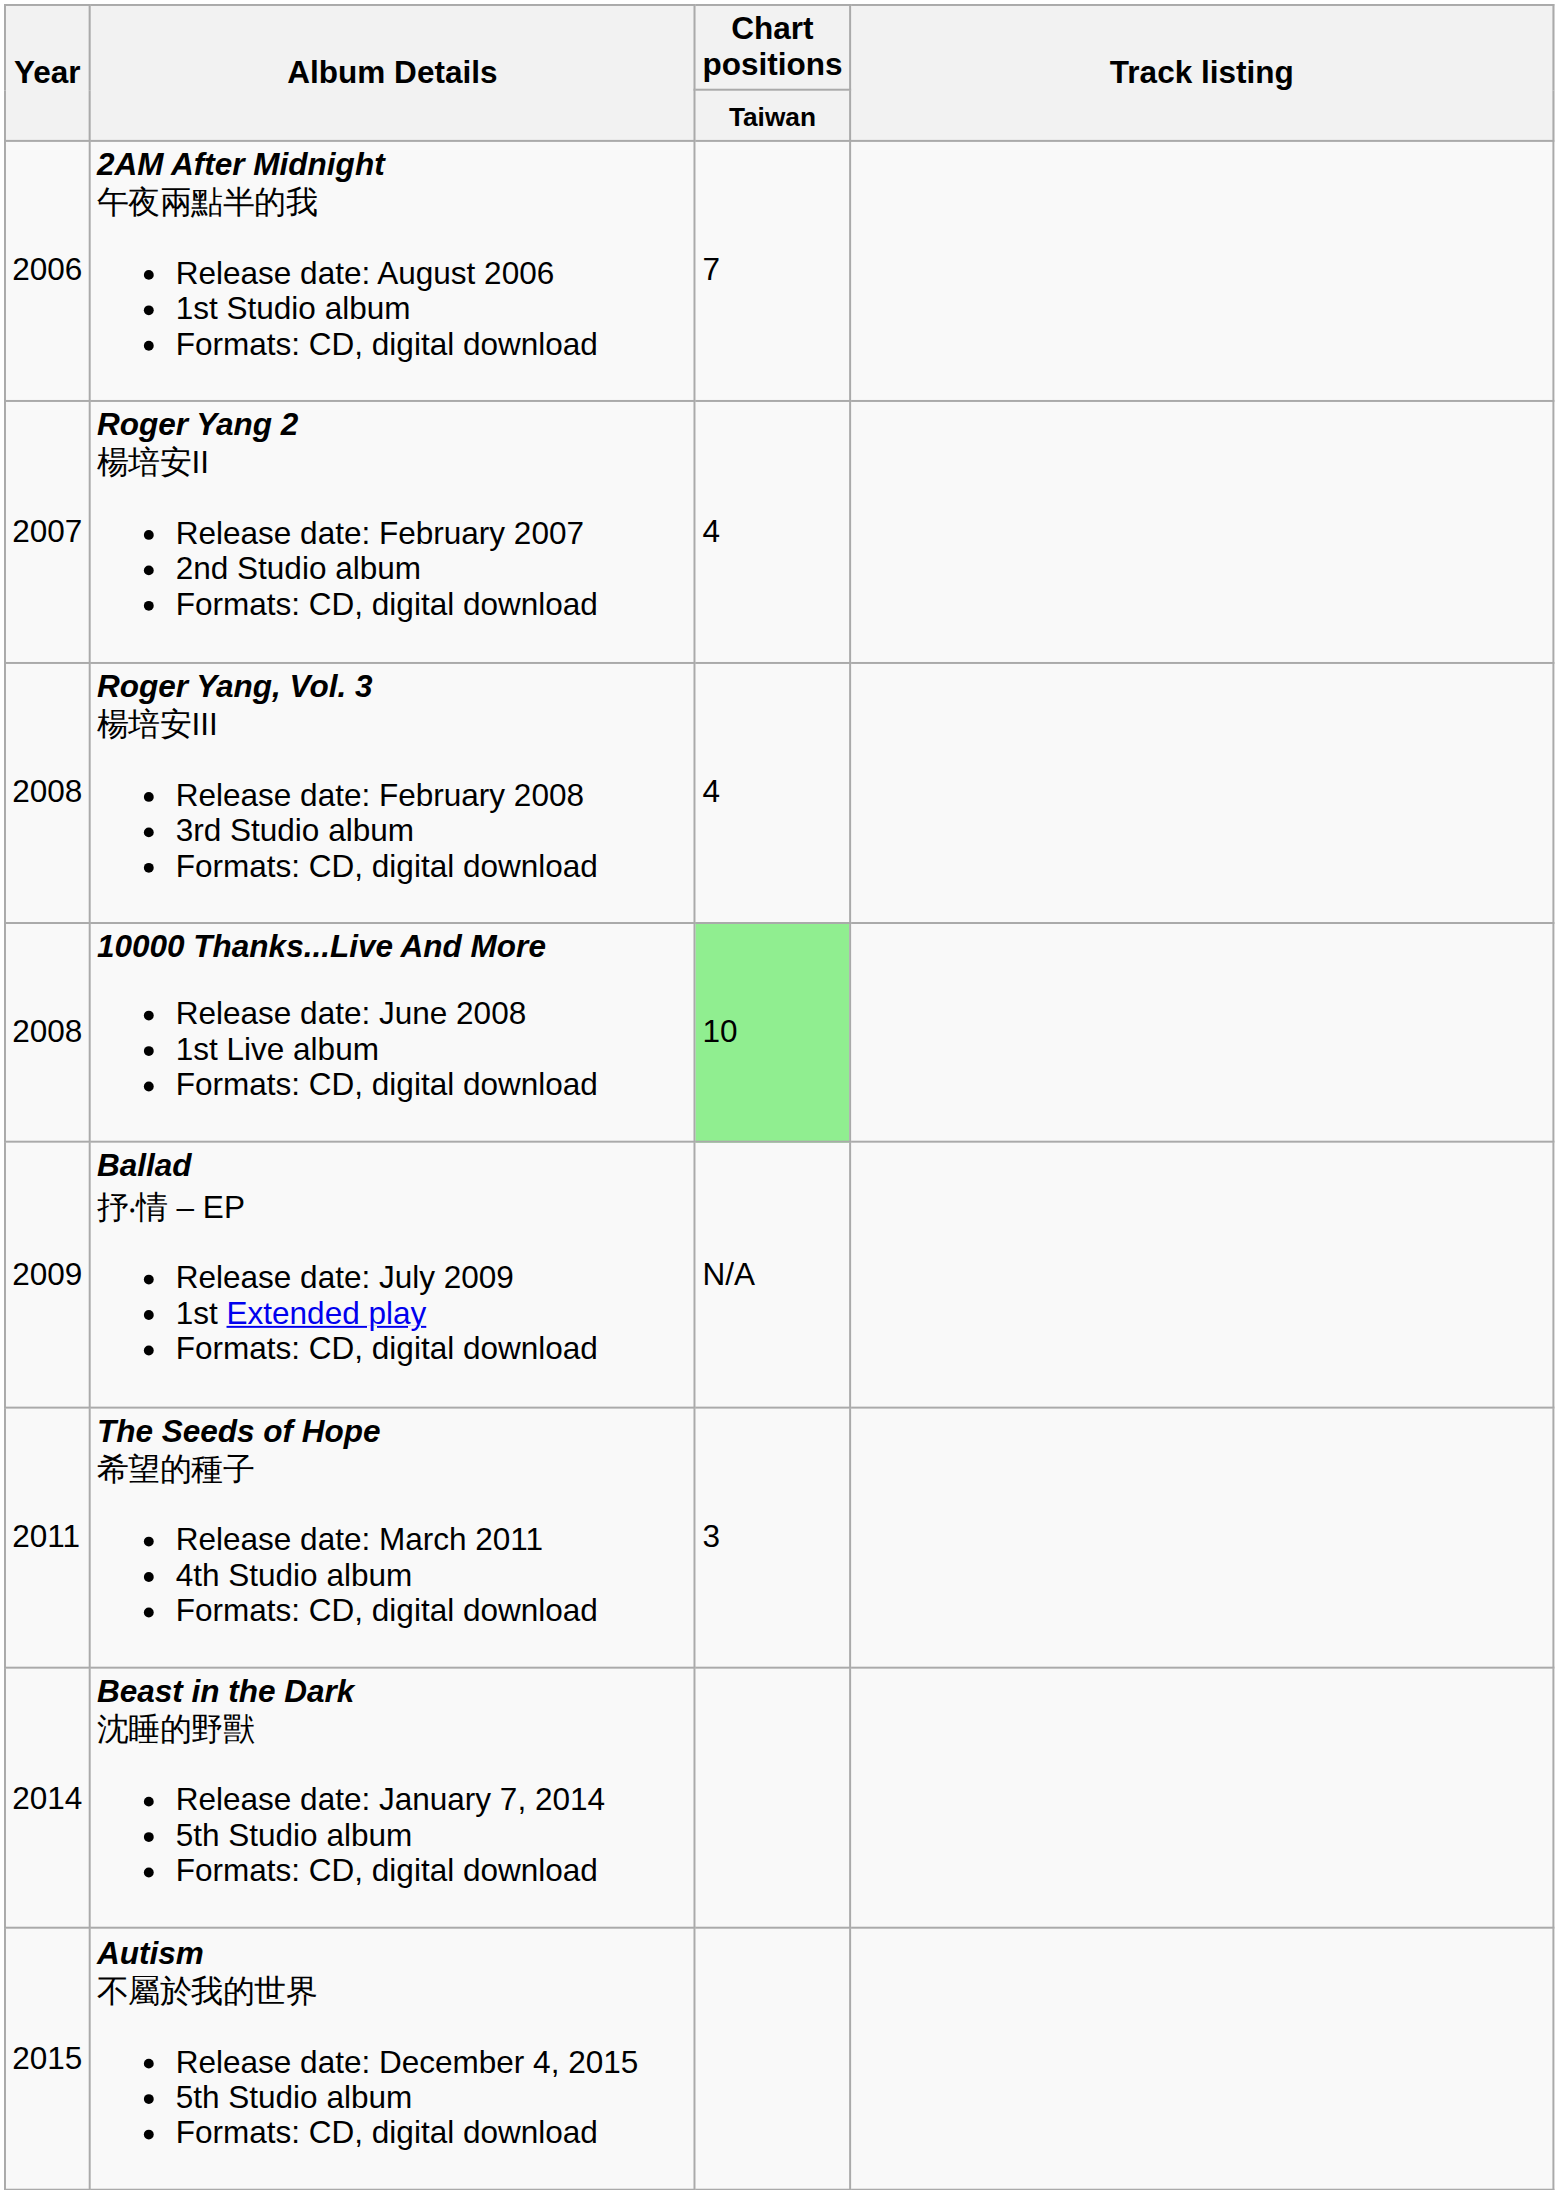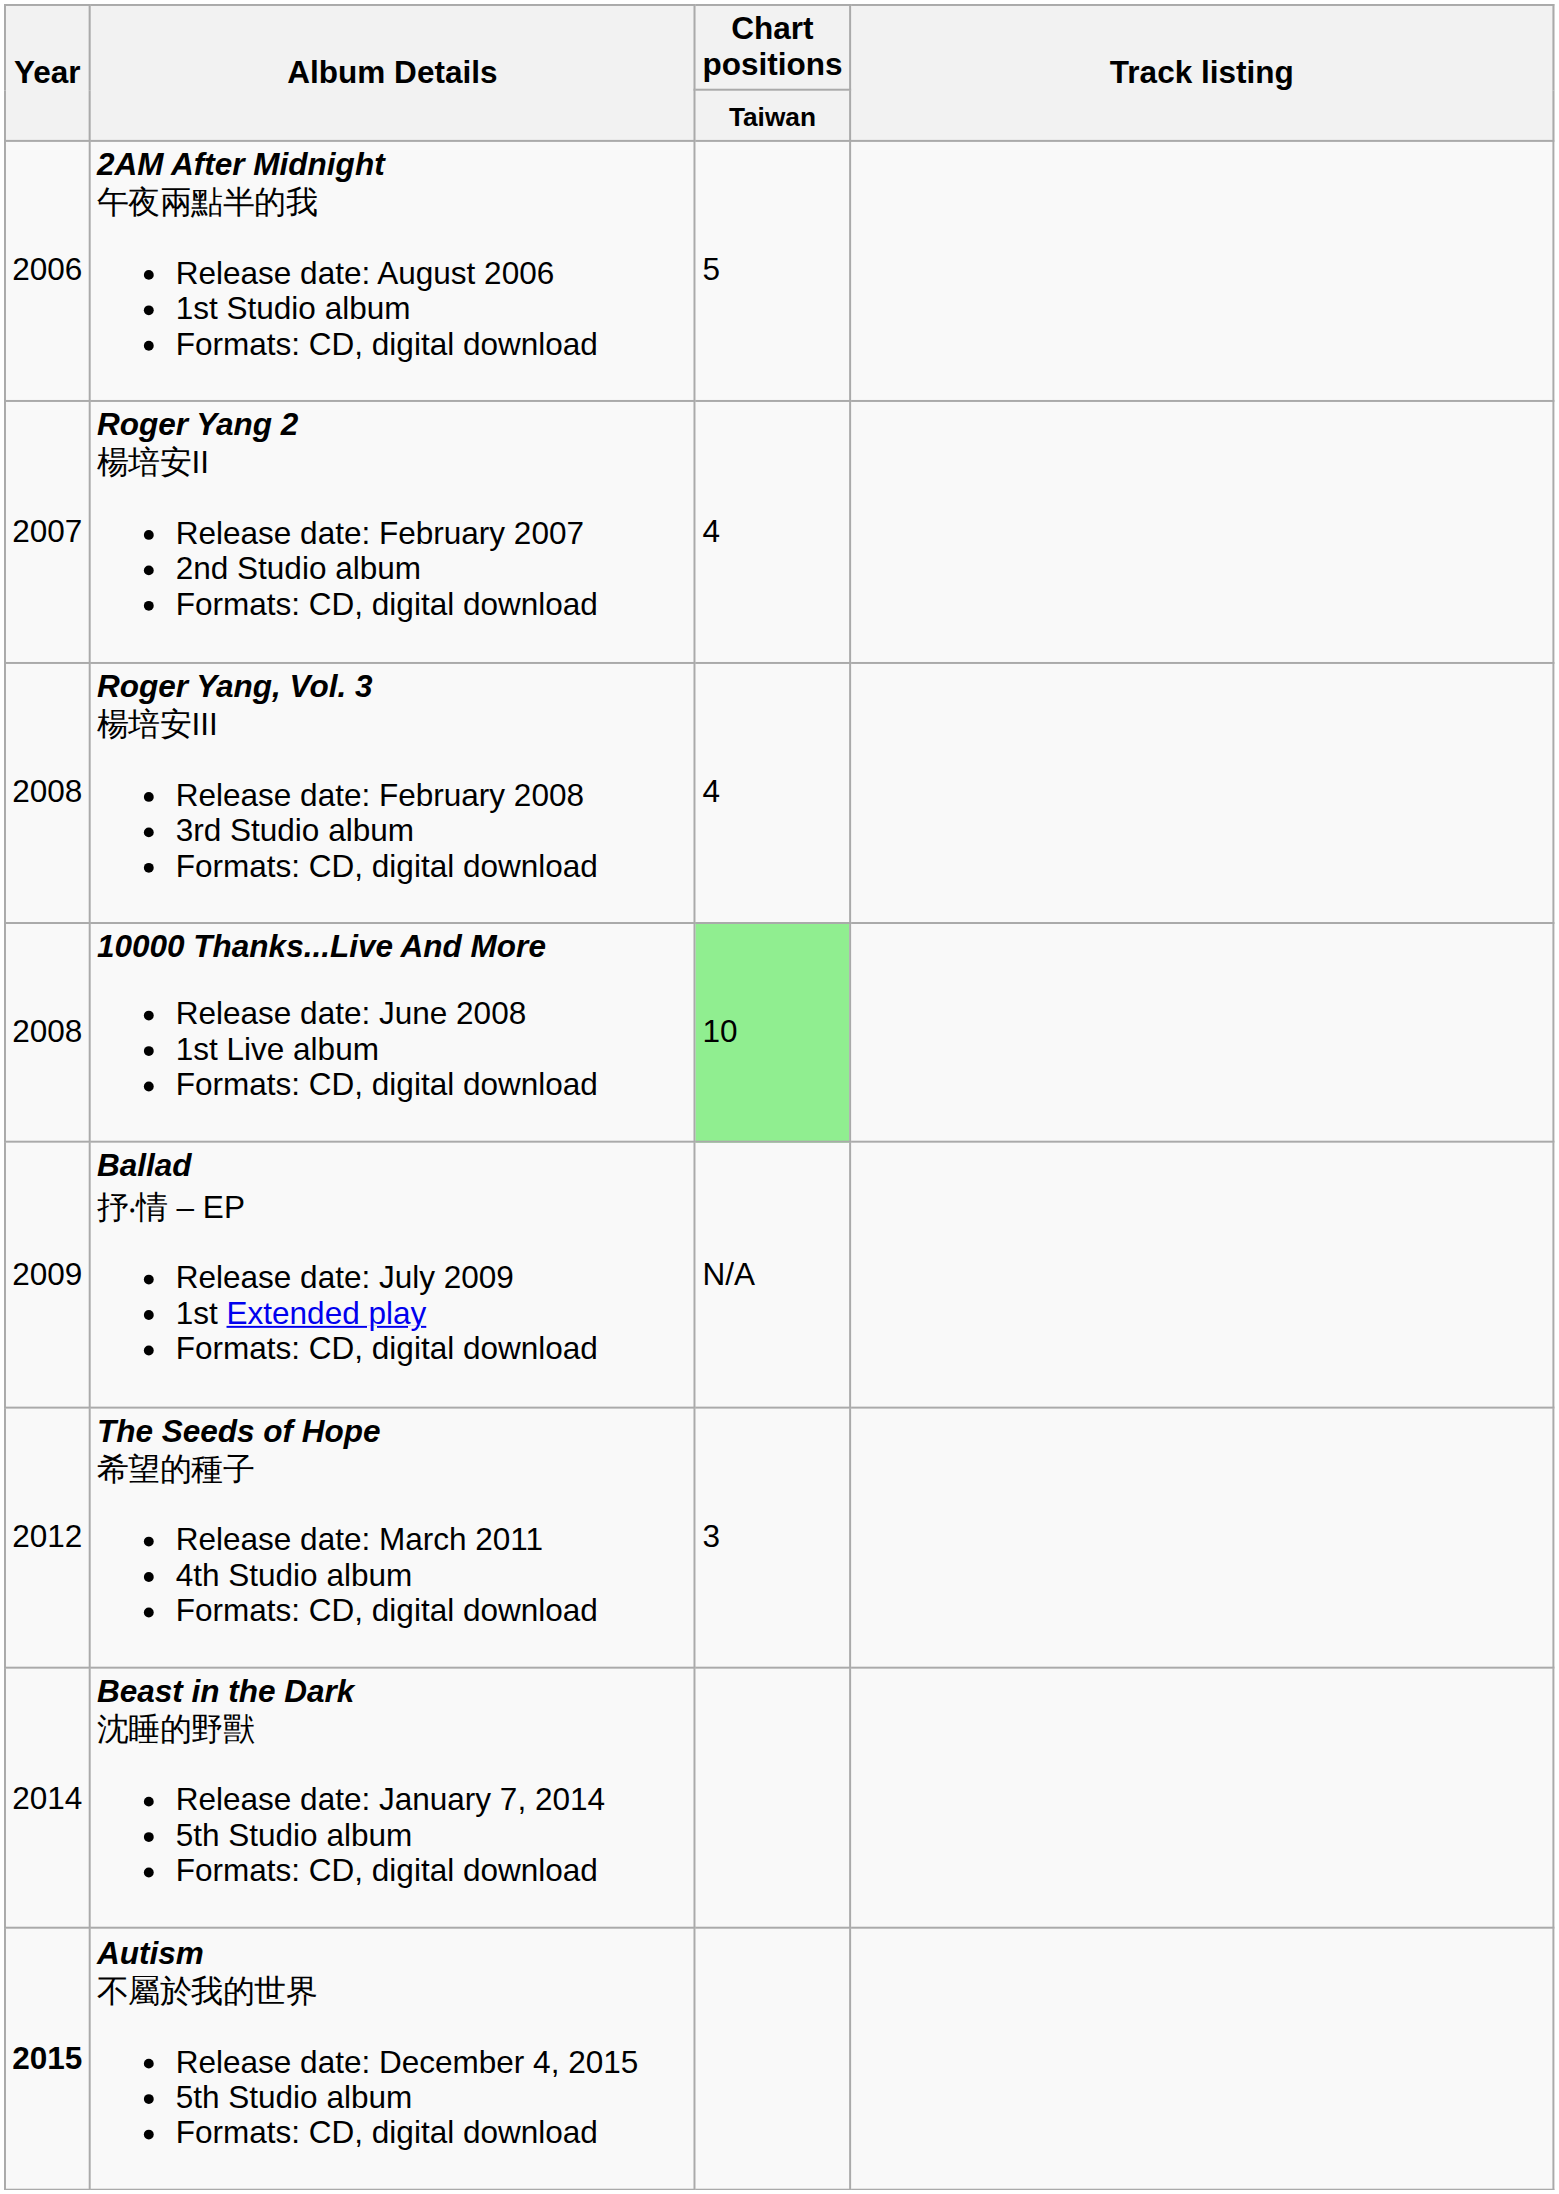(711, 270) 7 -> (711, 270) 5
(46, 1536) 2011 -> (47, 1536) 2012
(47, 2058) normal -> (47, 2058) bold
